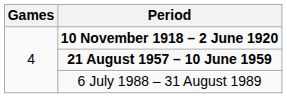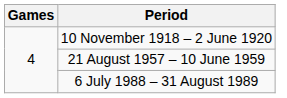(170, 38) bold -> (166, 38) normal
(170, 60) bold -> (166, 60) normal
